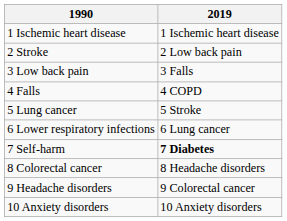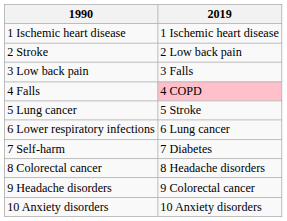(181, 91) no background -> (181, 91) pink background
(187, 149) bold -> (186, 149) normal
